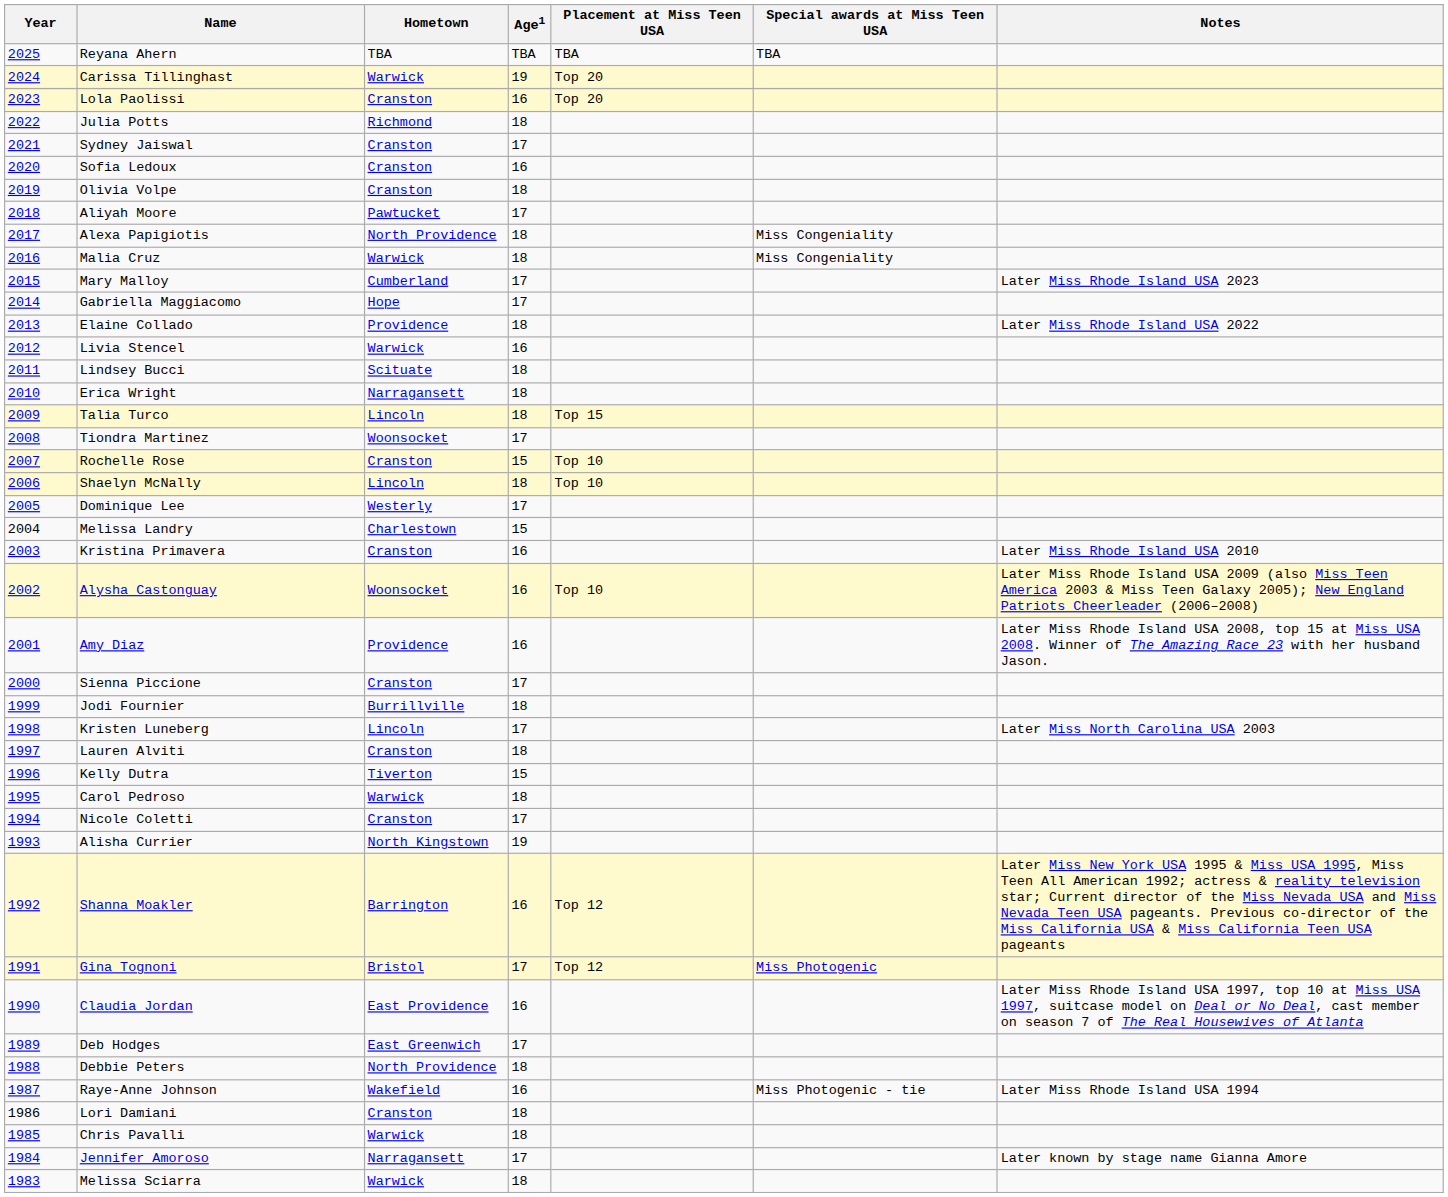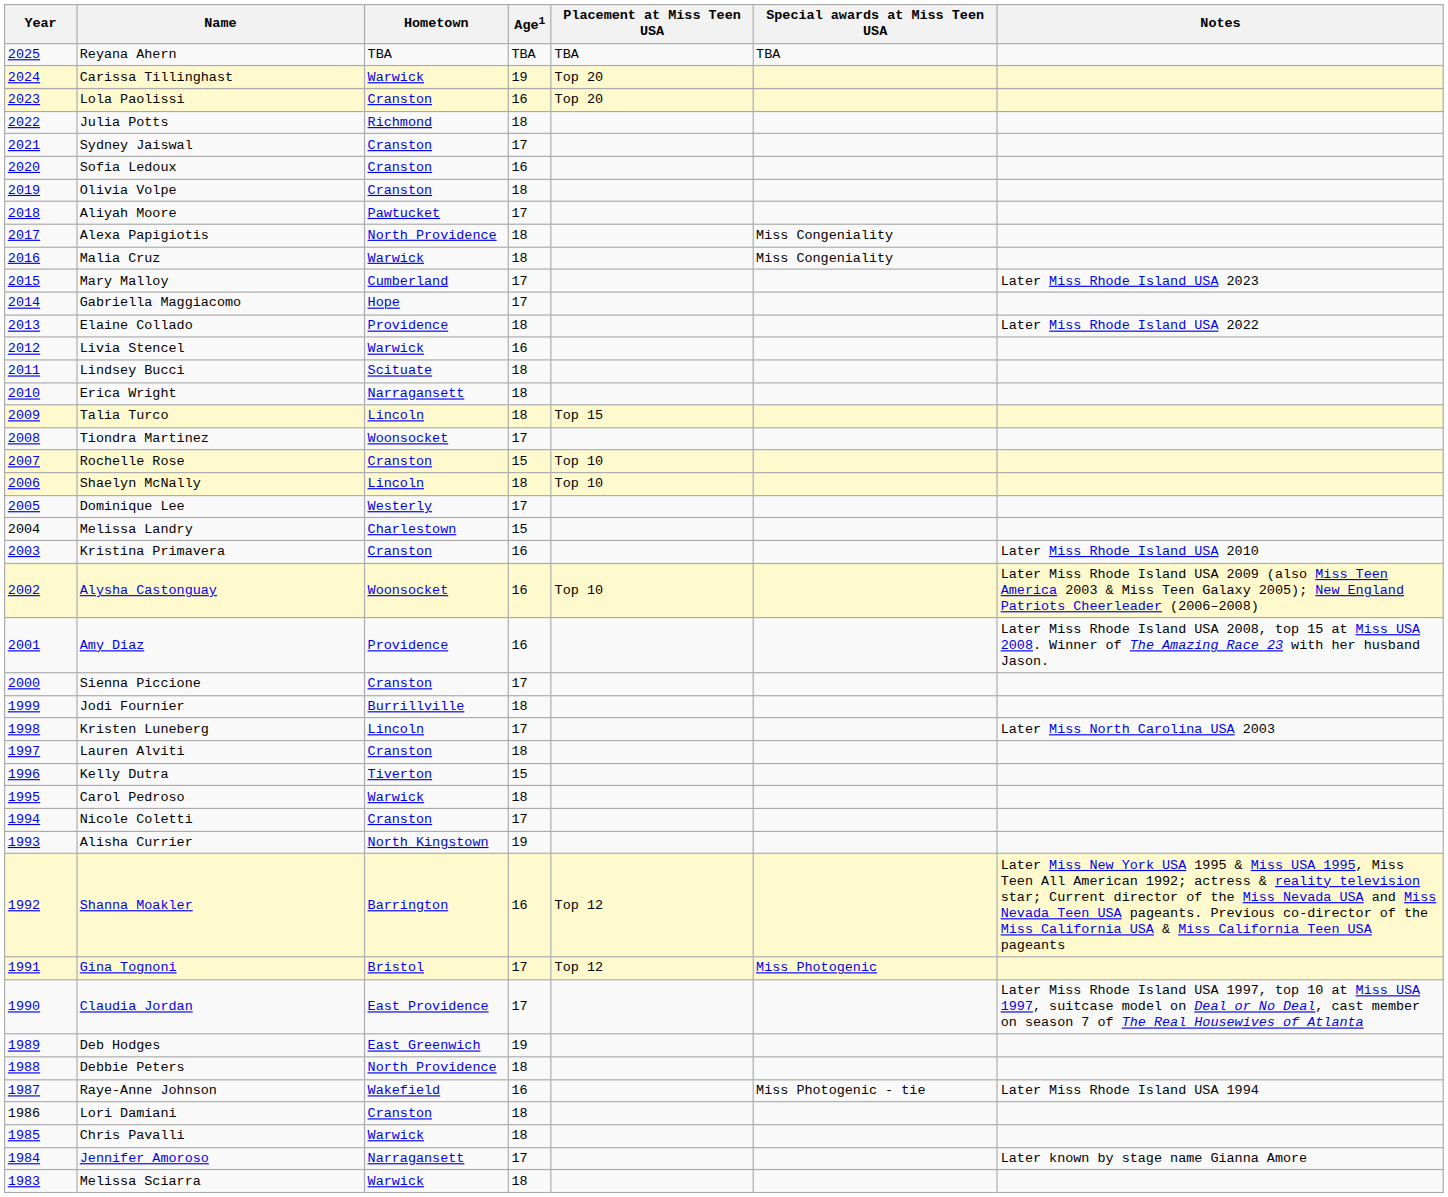(520, 1006) 16 -> (520, 1006) 17
(520, 1045) 17 -> (520, 1045) 19
